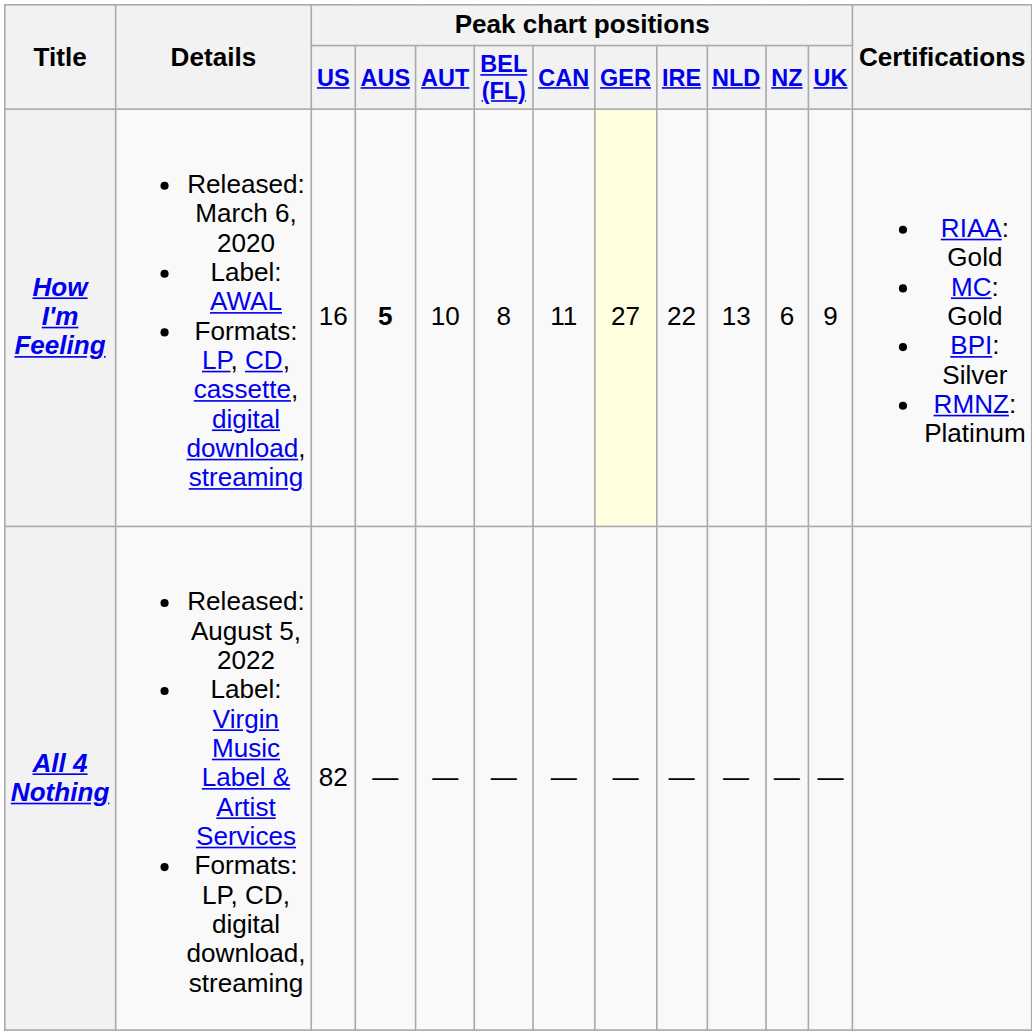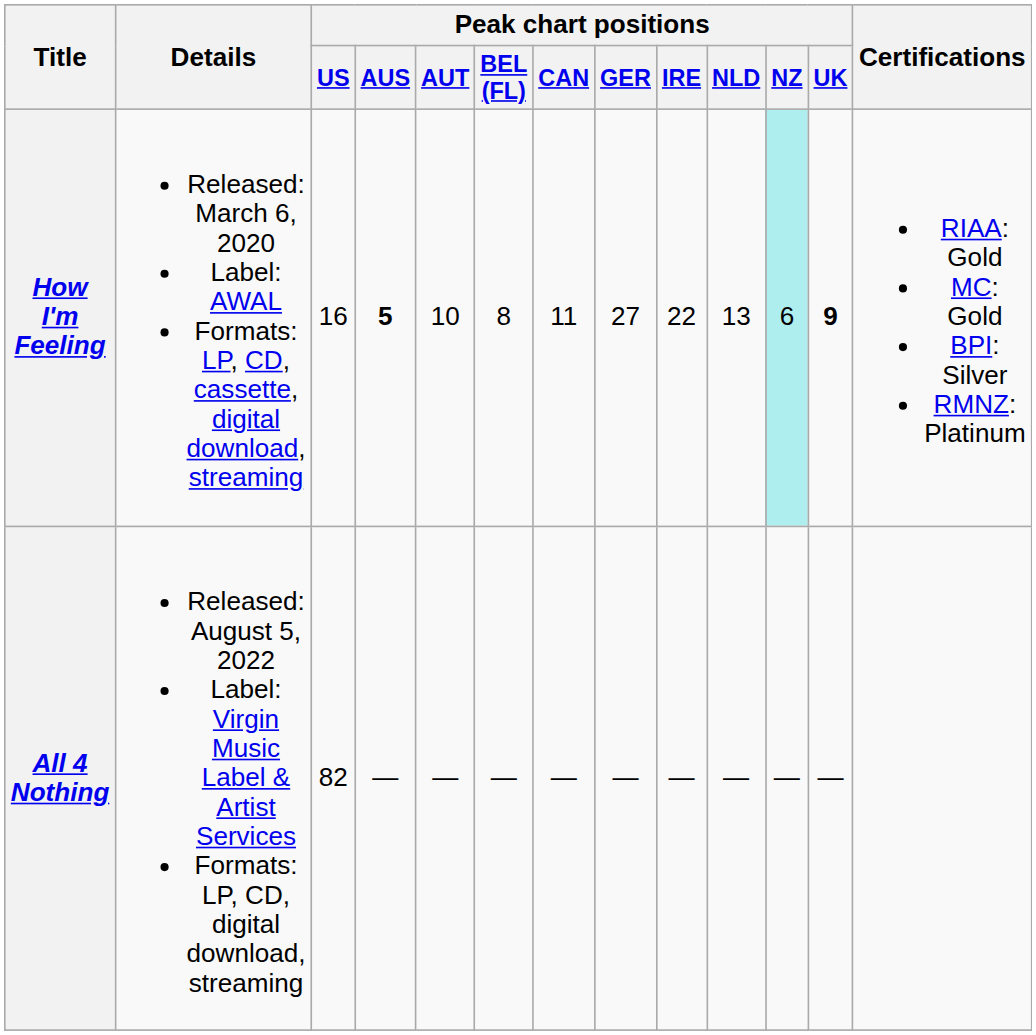(626, 317) lightyellow background -> (626, 317) no background
(787, 317) no background -> (787, 317) paleturquoise background
(830, 317) normal -> (830, 317) bold
